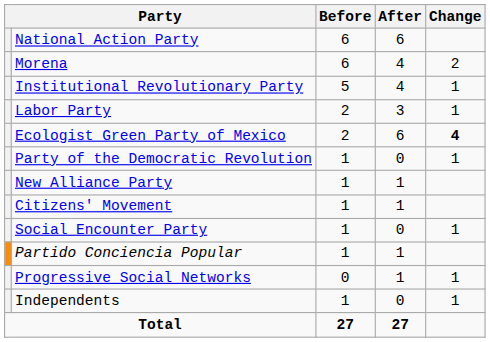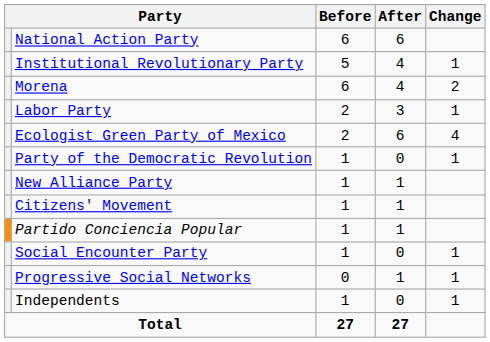rows swapped: (41, 64) <-> (159, 88)
(455, 135) bold -> (455, 135) normal
rows swapped: (111, 230) <-> (129, 254)
